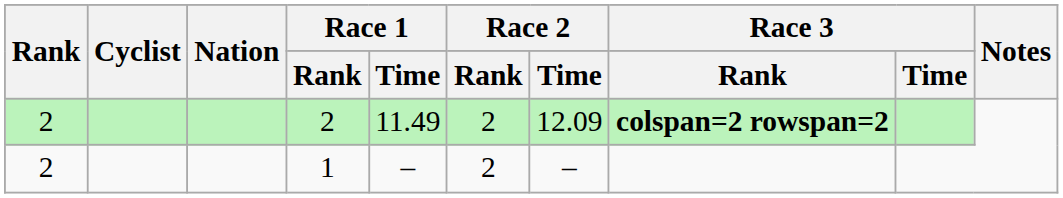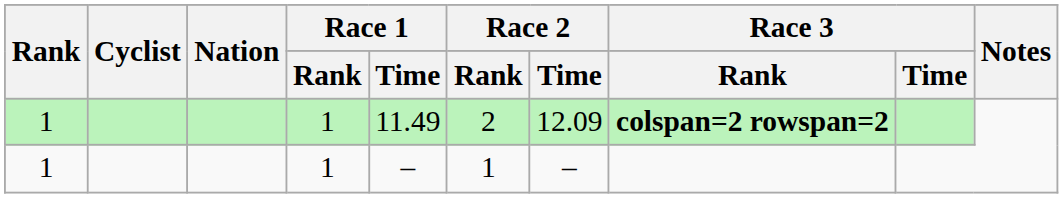(46, 121) 2 -> (46, 121) 1
(327, 121) 2 -> (327, 121) 1
(46, 167) 2 -> (46, 167) 1
(488, 167) 2 -> (488, 167) 1
